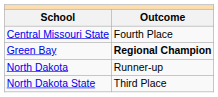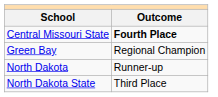(143, 34) normal -> (145, 34) bold
(163, 50) bold -> (159, 50) normal
